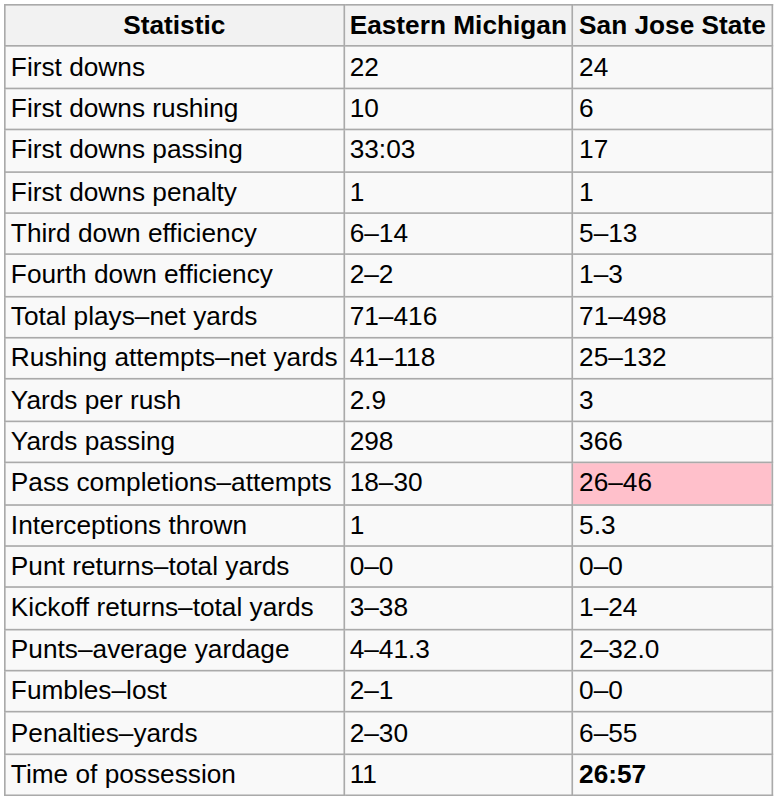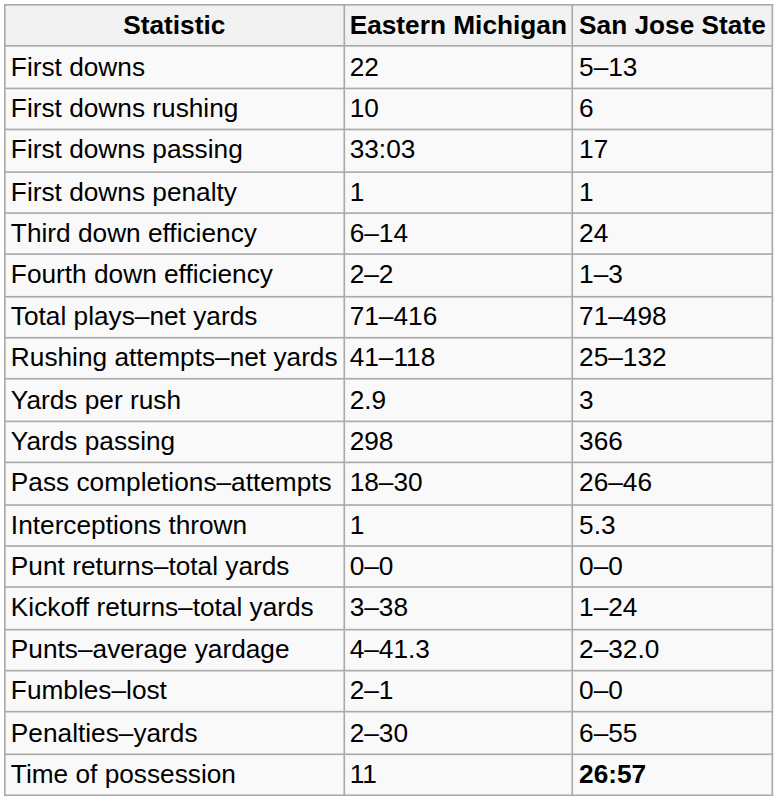(594, 66) 24 -> (608, 66) 5–13
(608, 233) 5–13 -> (594, 233) 24
(616, 483) pink background -> (616, 483) no background
